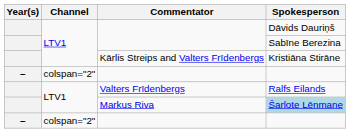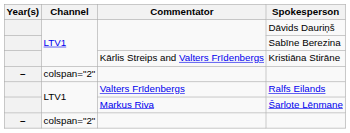(306, 105) lightblue background -> (306, 105) no background
